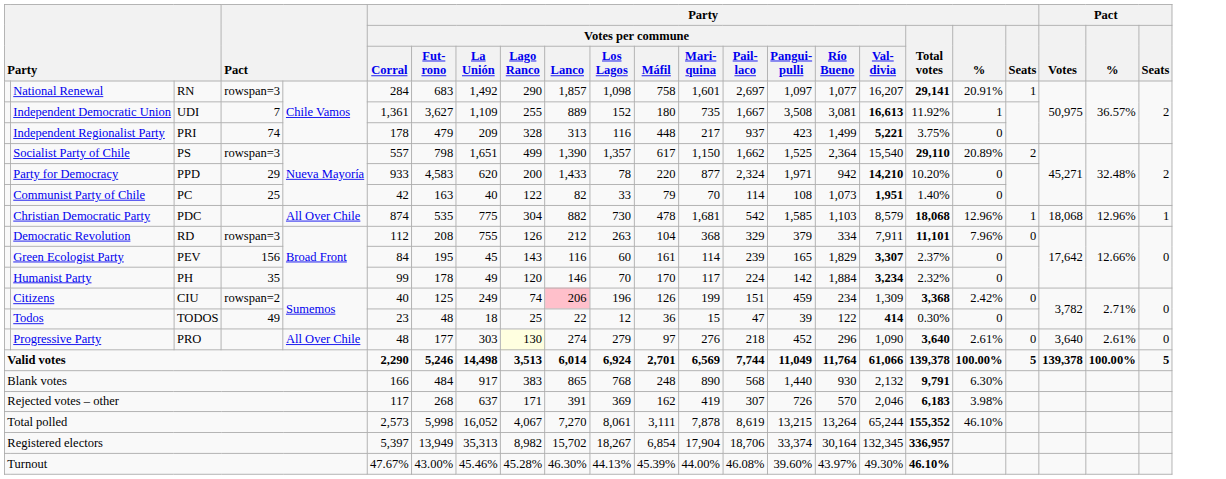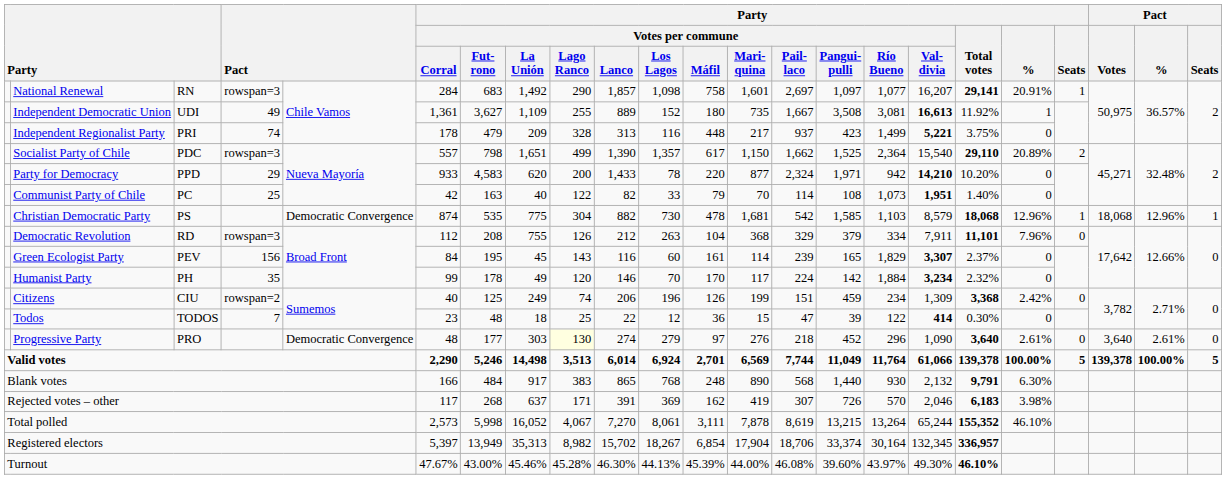(277, 112) 7 -> (274, 112) 49
(184, 153) PS -> (189, 153) PDC
(189, 215) PDC -> (184, 215) PS
(323, 215) All Over Chile -> (350, 215) Democratic Convergence
(577, 298) pink background -> (626, 298) no background
(274, 319) 49 -> (277, 319) 7
(323, 339) All Over Chile -> (350, 339) Democratic Convergence
